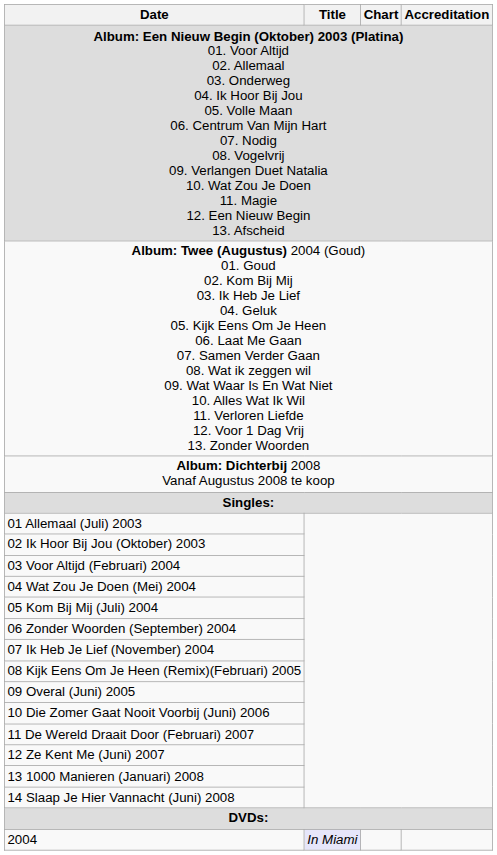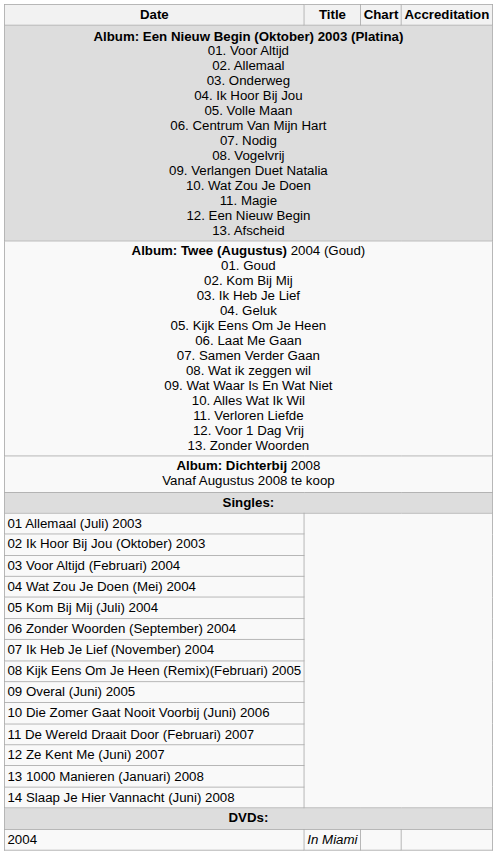(332, 839) lavender background -> (332, 839) no background
